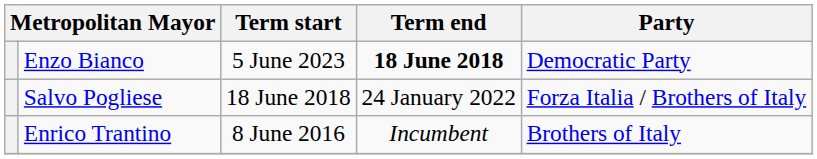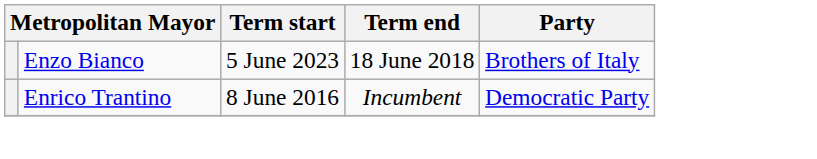(439, 60) bold -> (412, 60) normal
(609, 60) Democratic Party -> (562, 60) Brothers of Italy
- row: (93, 97)
(604, 134) Brothers of Italy -> (567, 97) Democratic Party
